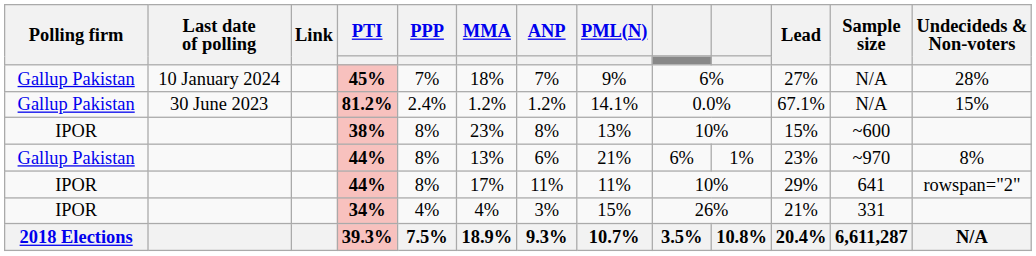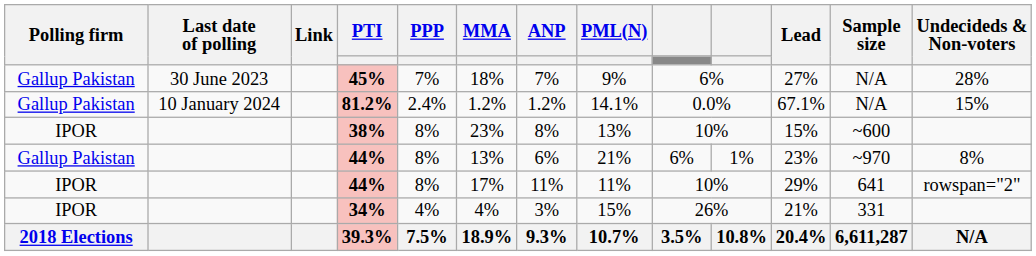(219, 78) 10 January 2024 -> (219, 78) 30 June 2023
(219, 105) 30 June 2023 -> (219, 105) 10 January 2024
